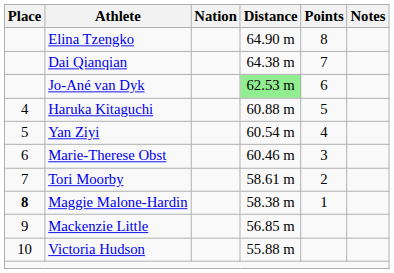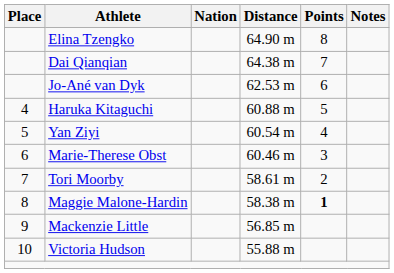(271, 86) lightgreen background -> (271, 86) no background
(25, 202) bold -> (25, 202) normal
(324, 202) normal -> (324, 202) bold
